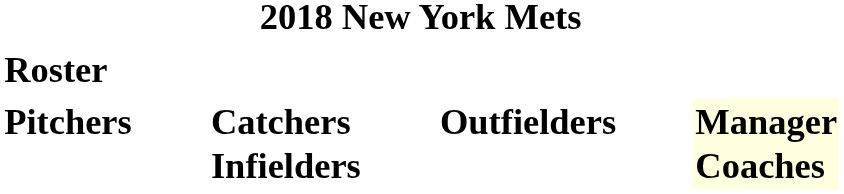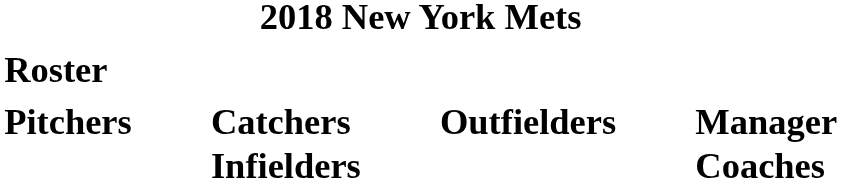(766, 143) lightyellow background -> (766, 143) no background
